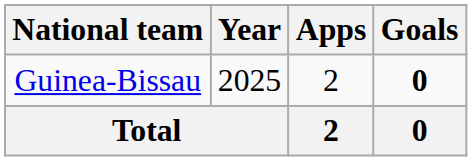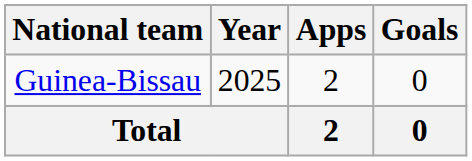(420, 79) bold -> (420, 79) normal
